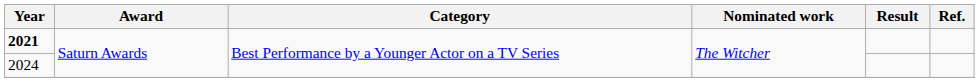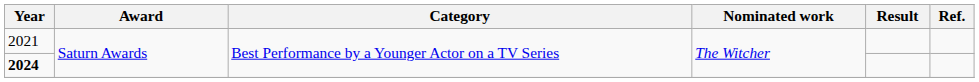(23, 41) bold -> (23, 41) normal
(23, 65) normal -> (23, 65) bold
